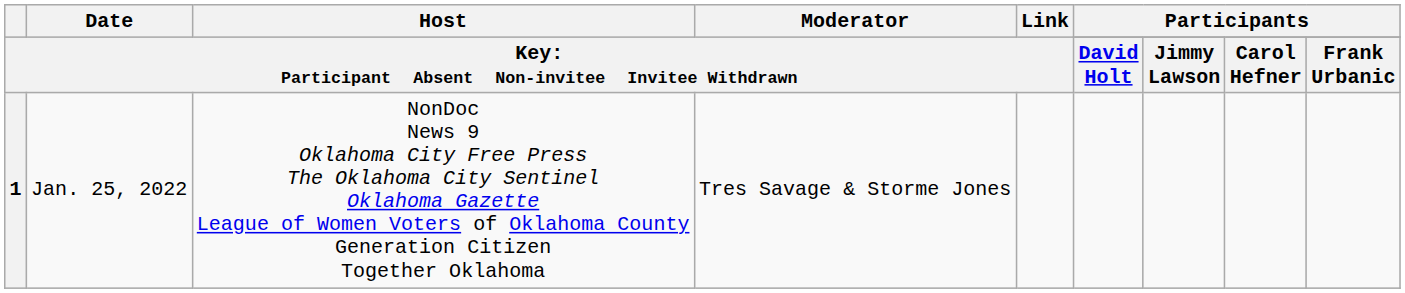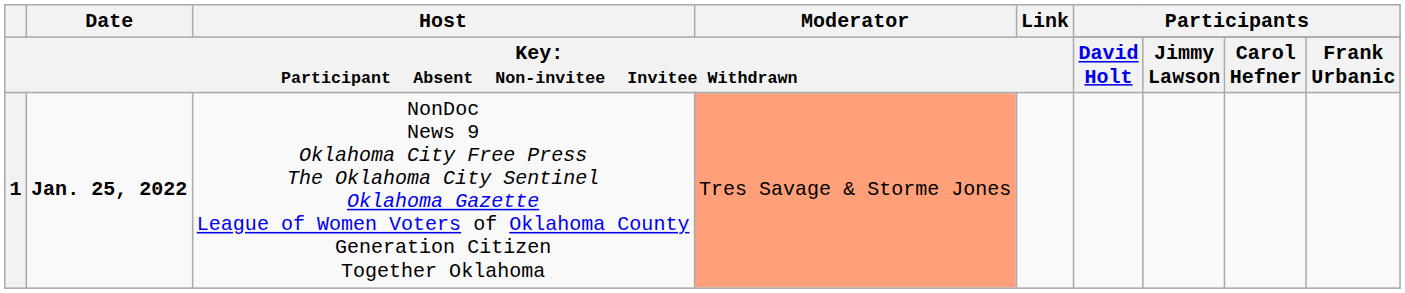(109, 190) normal -> (109, 190) bold
(855, 190) no background -> (855, 190) lightsalmon background
